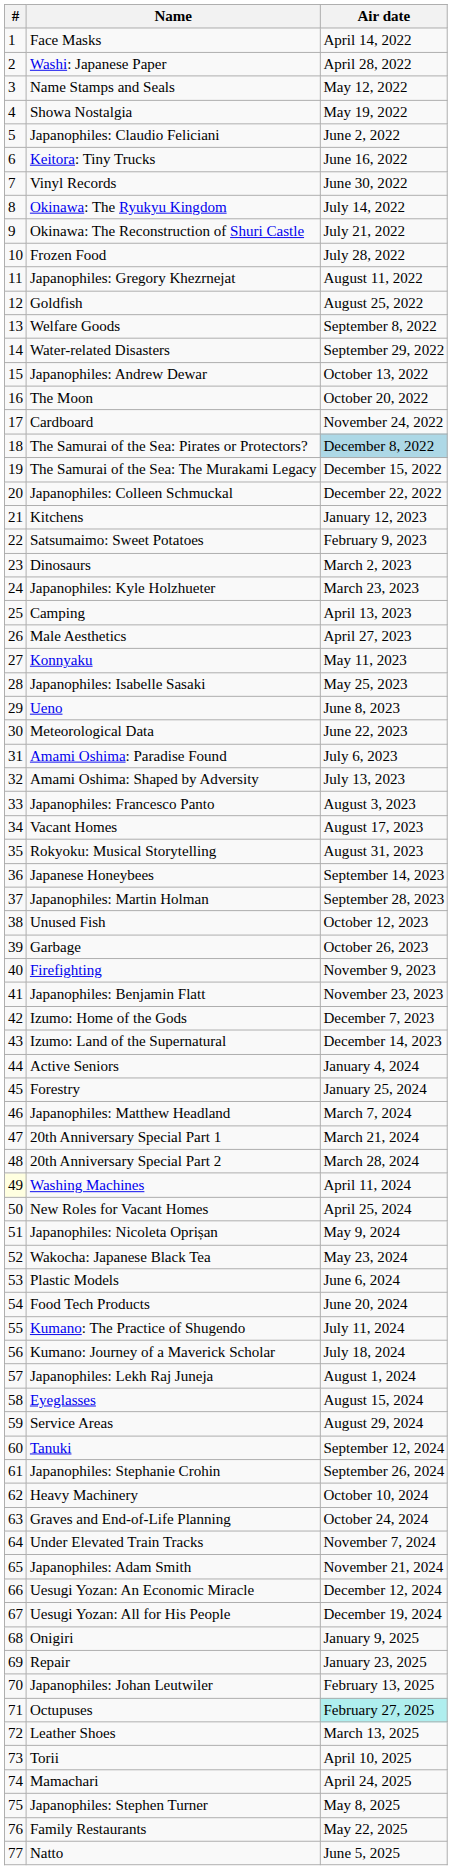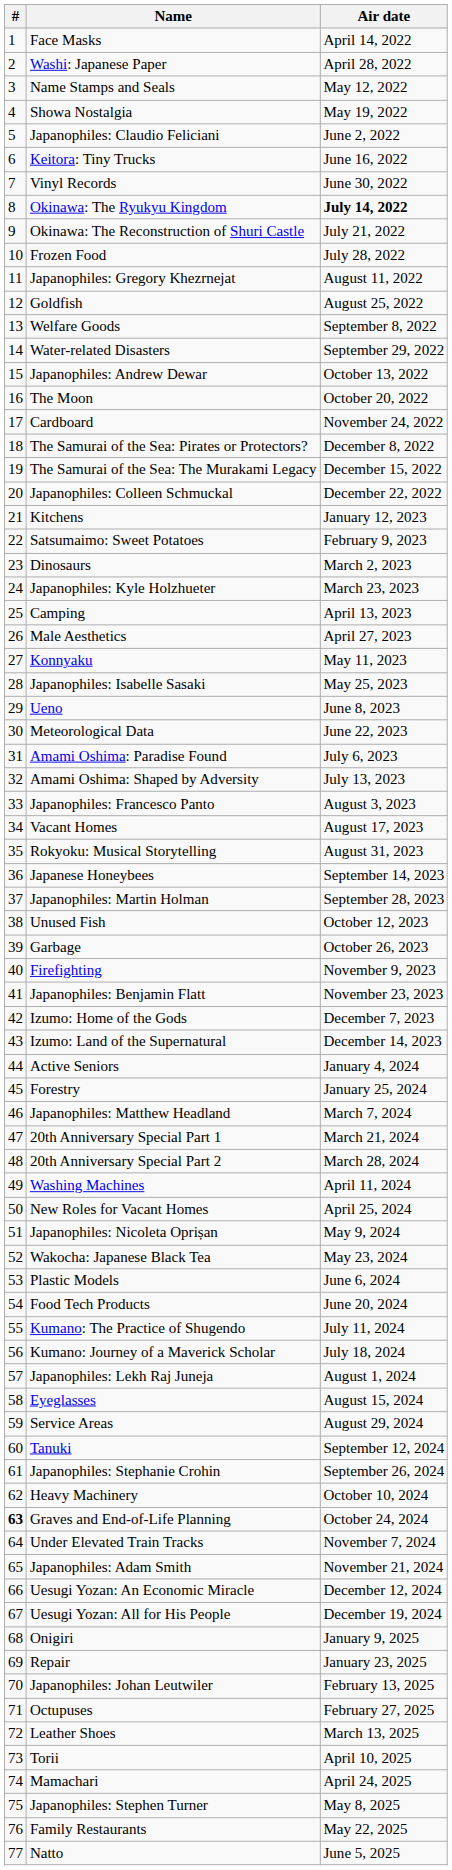(364, 207) normal -> (365, 207) bold
(379, 445) lightblue background -> (379, 445) no background
(15, 1185) lightyellow background -> (15, 1185) no background
(15, 1519) normal -> (15, 1519) bold
(379, 1709) paleturquoise background -> (379, 1709) no background
